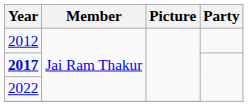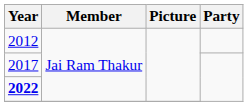(23, 64) bold -> (23, 64) normal
(23, 88) normal -> (23, 88) bold
